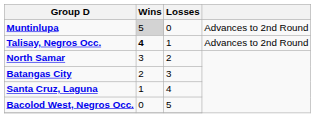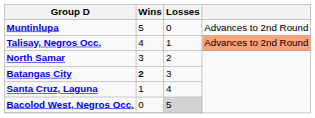(141, 27) lightgrey background -> (141, 27) no background
(141, 43) bold -> (141, 43) normal
(256, 43) no background -> (256, 43) lightsalmon background
(141, 74) normal -> (141, 74) bold
(169, 105) no background -> (169, 105) lightgrey background
